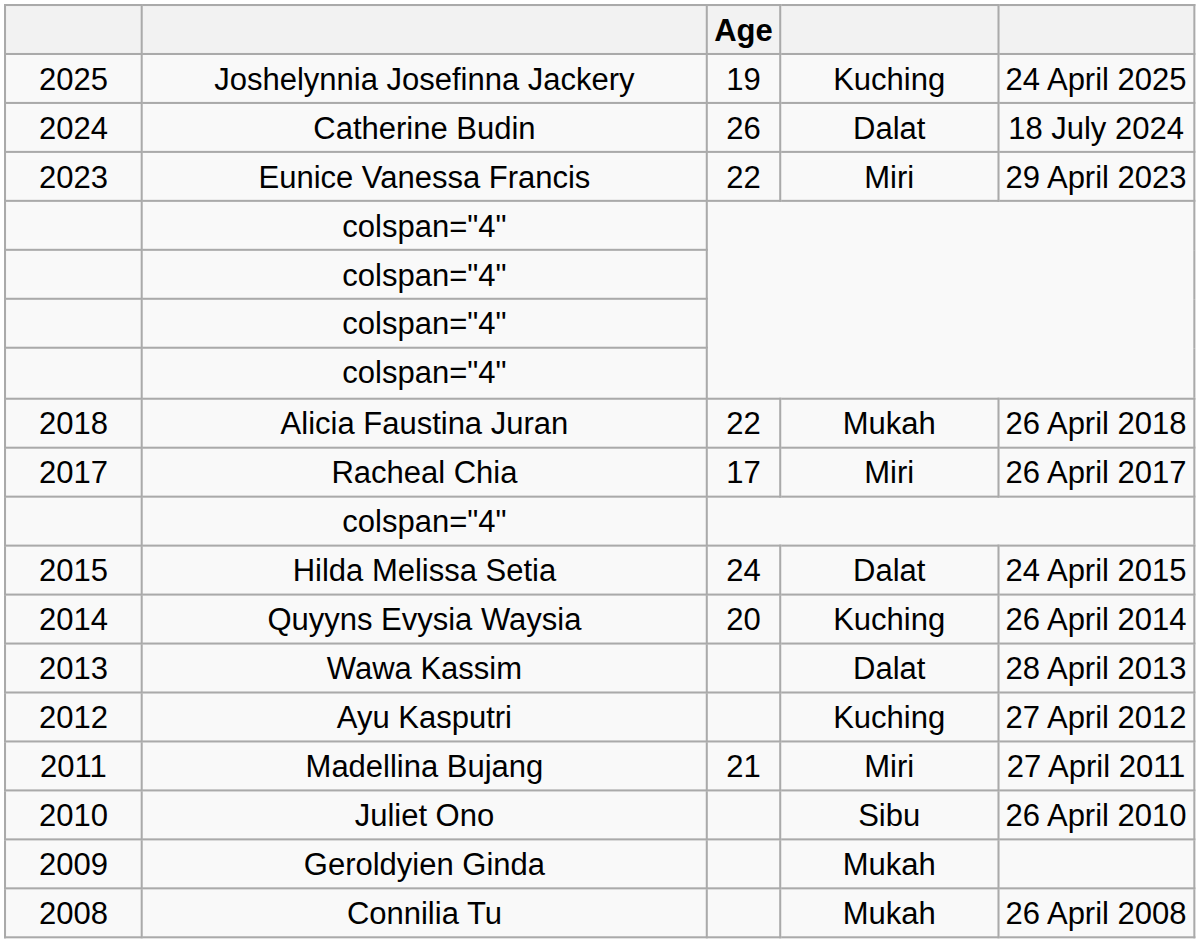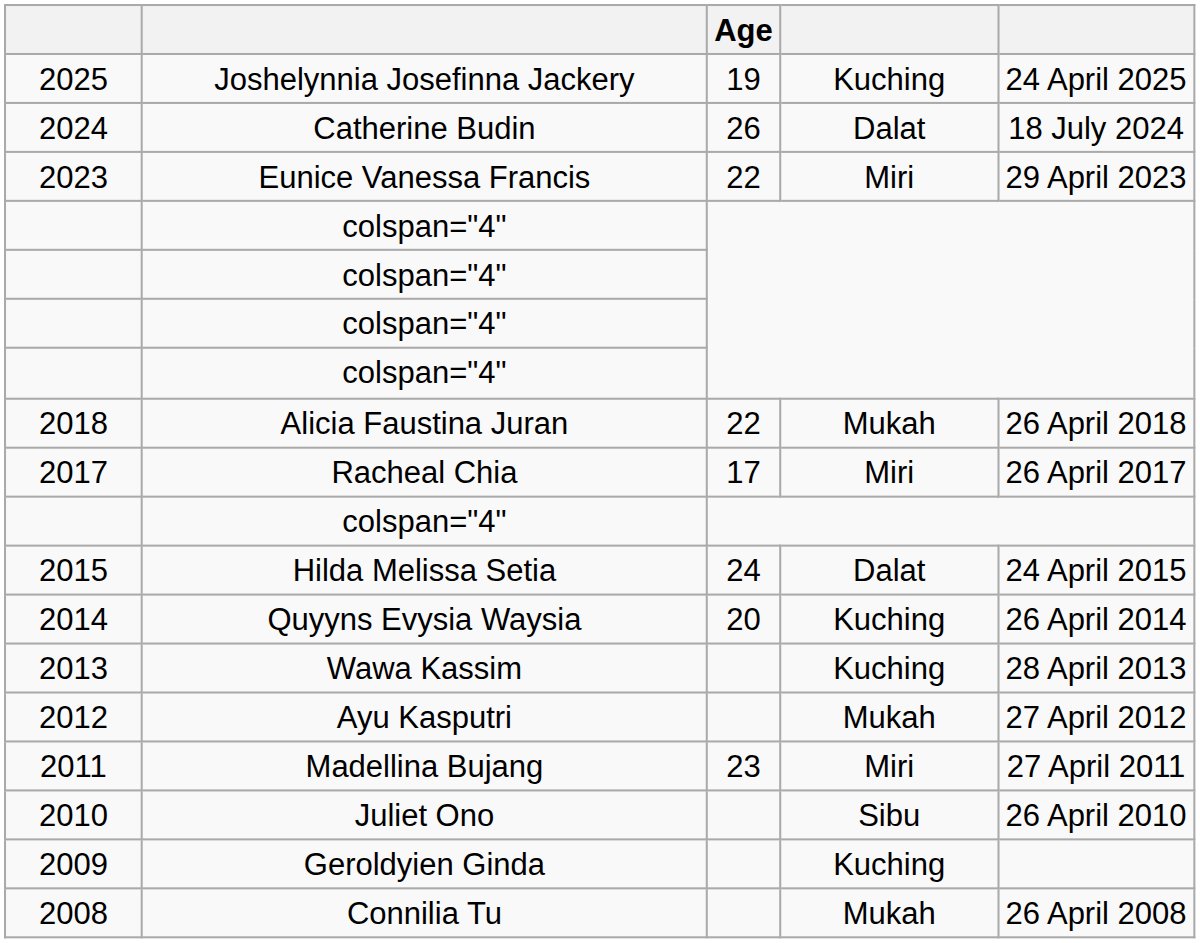(889, 668) Dalat -> (889, 668) Kuching
(889, 717) Kuching -> (889, 717) Mukah
(744, 766) 21 -> (744, 766) 23
(889, 864) Mukah -> (889, 864) Kuching
